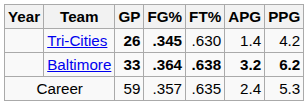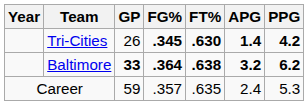(132, 41) bold -> (132, 41) normal
(206, 41) normal -> (206, 41) bold
(251, 41) normal -> (251, 41) bold
(290, 41) normal -> (290, 41) bold
